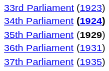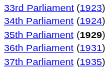(91, 21) bold -> (91, 21) normal
